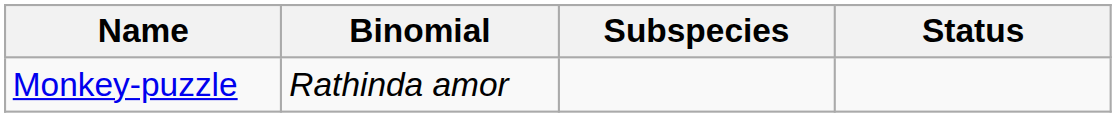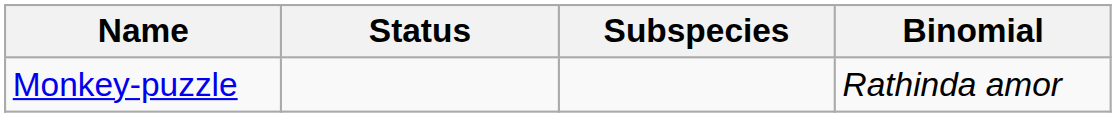columns swapped: (420, 31) <-> (973, 31)
